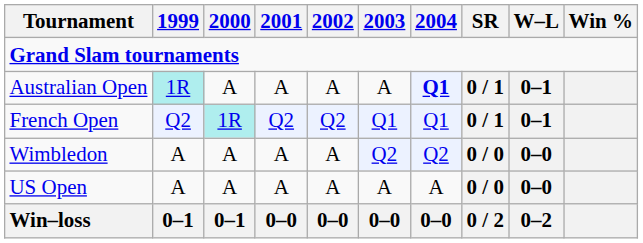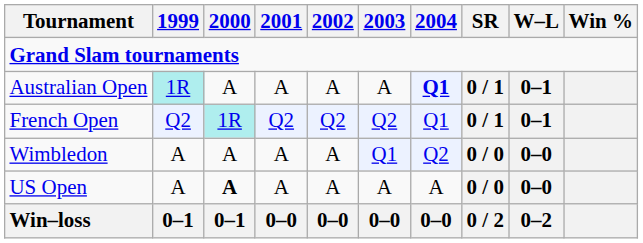(384, 120) Q1 -> (384, 120) Q2
(384, 154) Q2 -> (384, 154) Q1
(230, 187) normal -> (230, 187) bold
